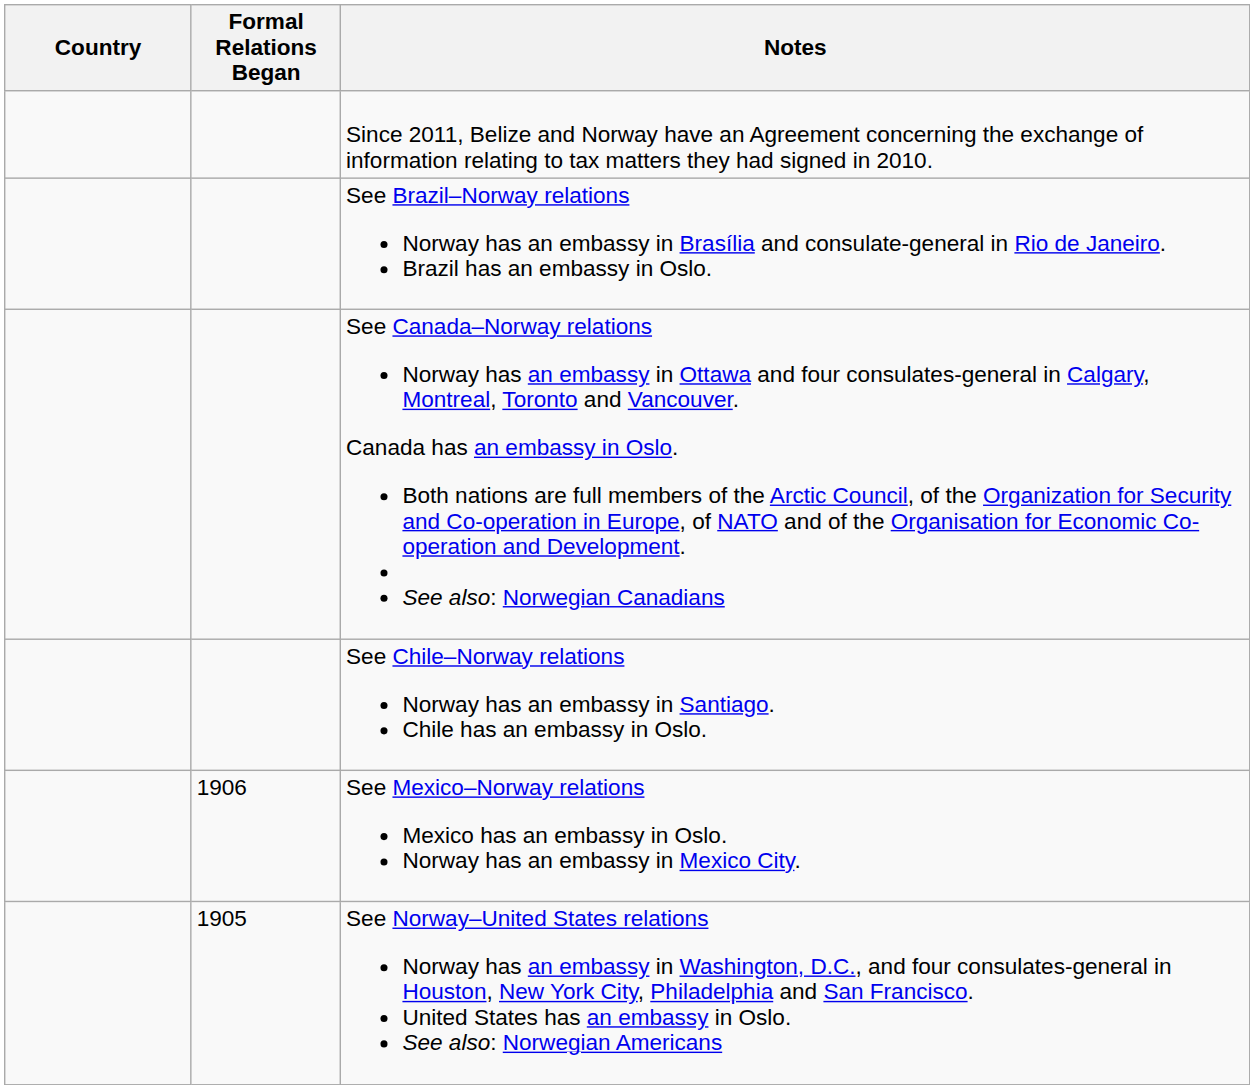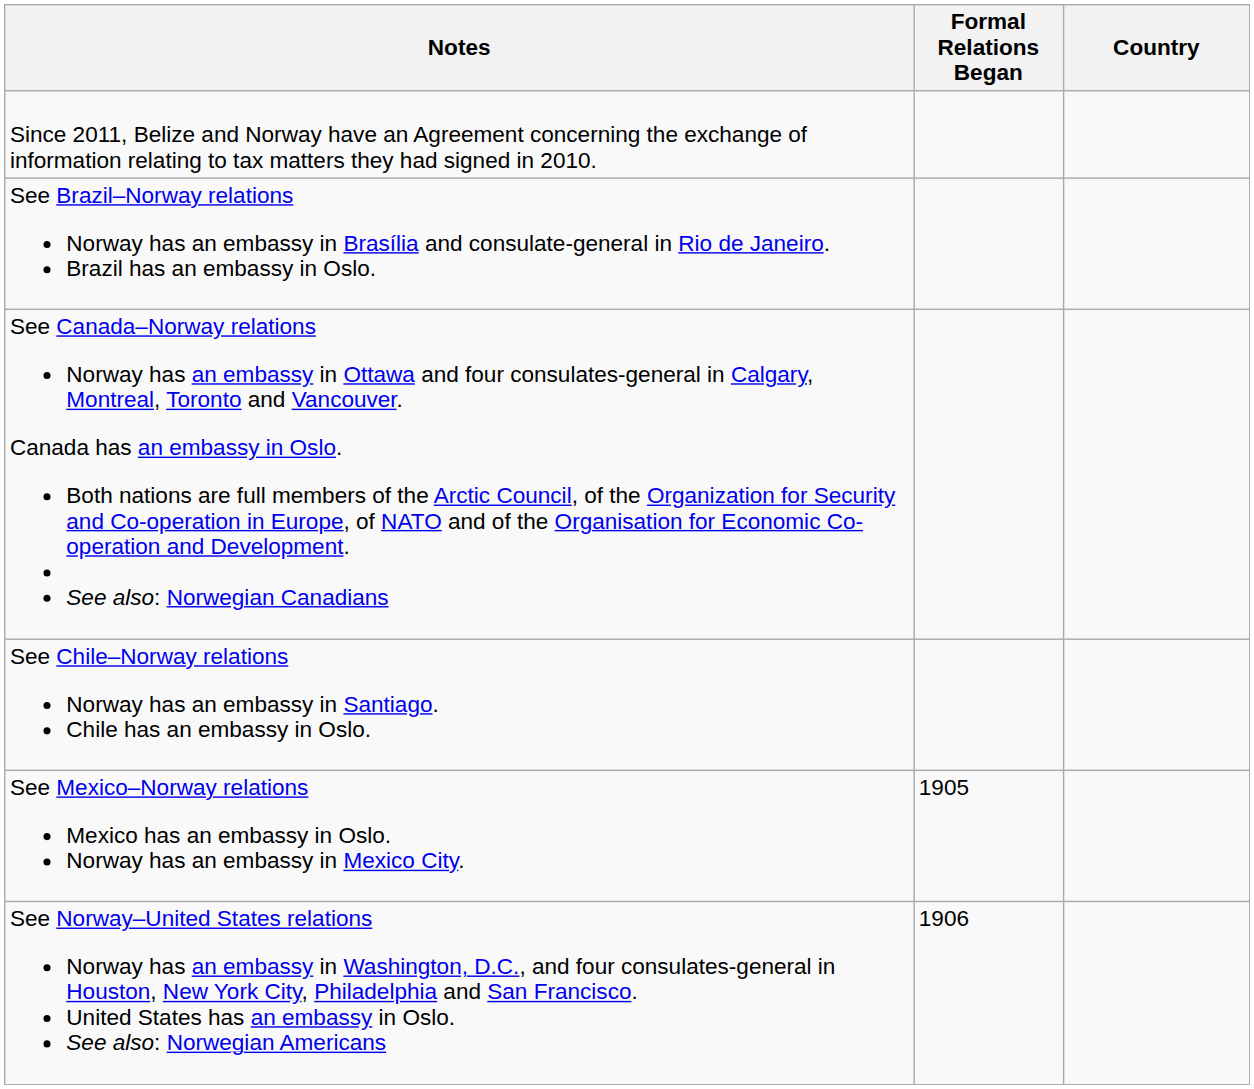columns swapped: (98, 47) <-> (795, 47)
(222, 787) 1906 -> (944, 787) 1905
(222, 919) 1905 -> (944, 919) 1906
